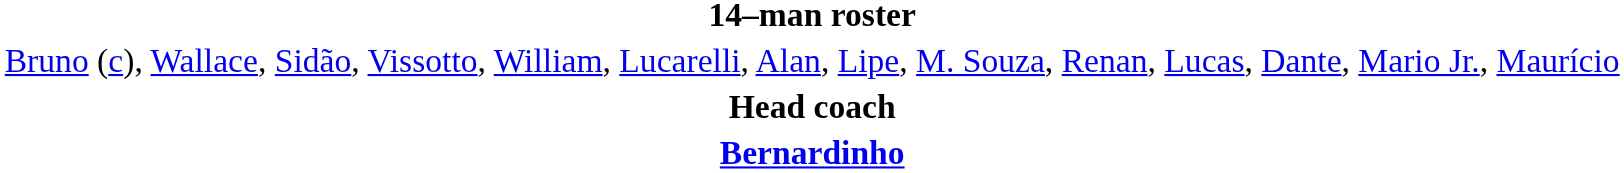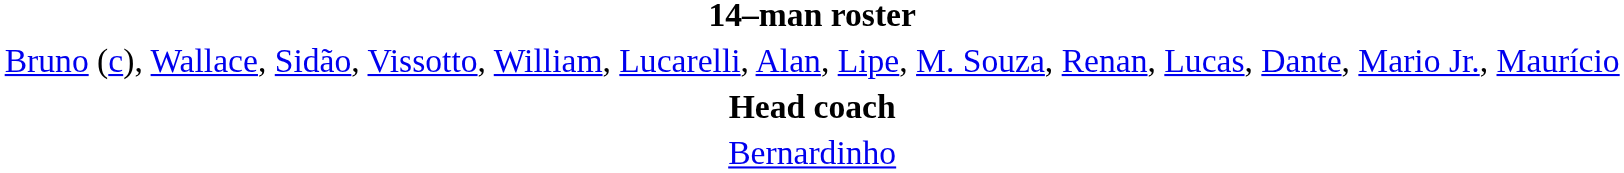(812, 153) bold -> (812, 153) normal
